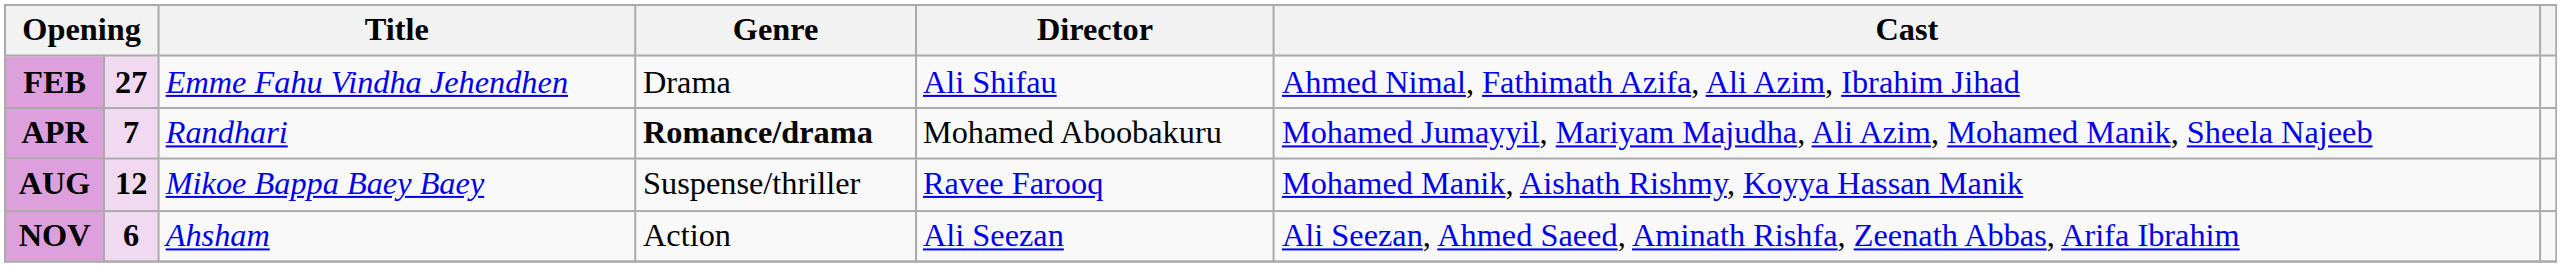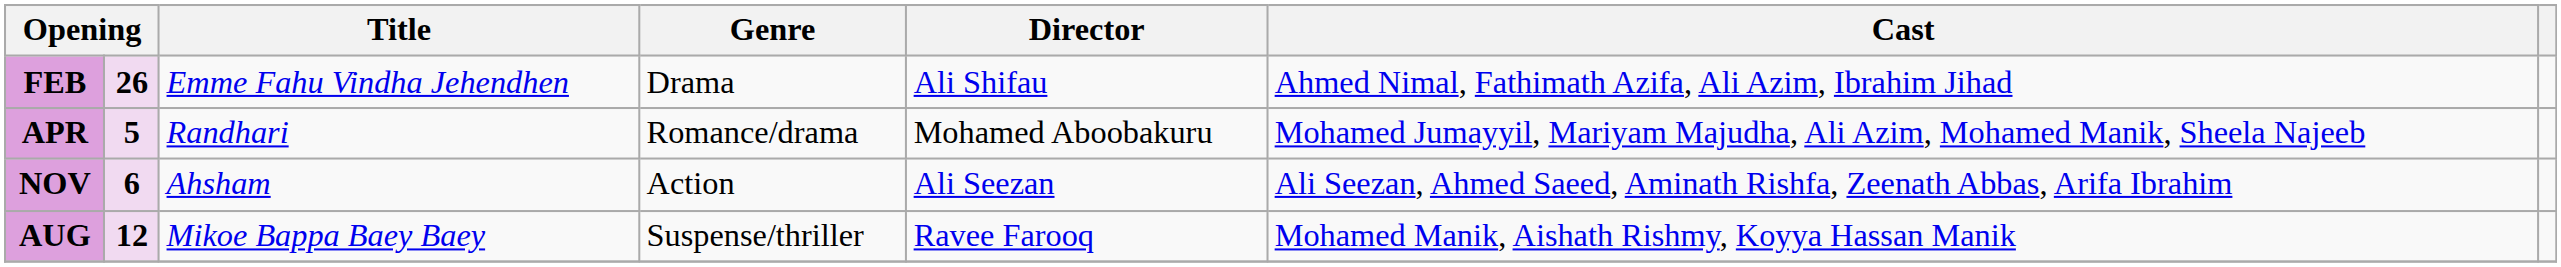(131, 81) 27 -> (132, 81) 26
(131, 132) 7 -> (132, 132) 5
(758, 132) bold -> (752, 132) normal
rows swapped: (55, 183) <-> (55, 235)
